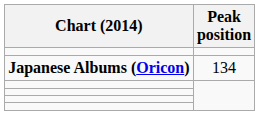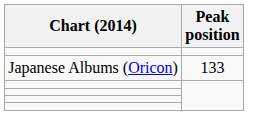(99, 67) bold -> (93, 67) normal
(224, 67) 134 -> (212, 67) 133
